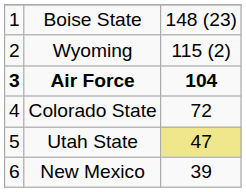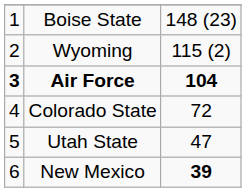(201, 141) khaki background -> (201, 141) no background
(201, 172) normal -> (201, 172) bold
